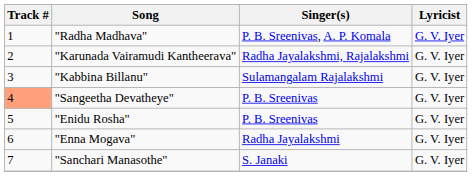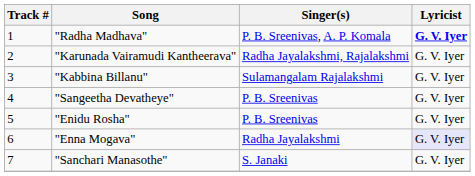(440, 35) normal -> (441, 35) bold
(10, 98) lightsalmon background -> (10, 98) no background
(440, 139) no background -> (440, 139) lavender background
